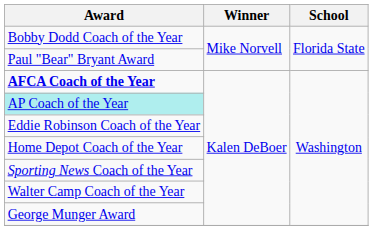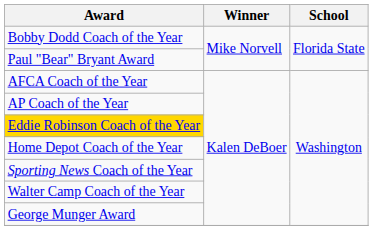(81, 81) bold -> (77, 81) normal
(68, 103) paleturquoise background -> (68, 103) no background
(104, 125) no background -> (104, 125) gold background
